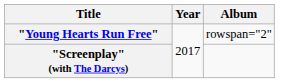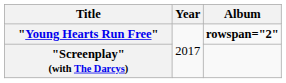(239, 34) normal -> (242, 34) bold
